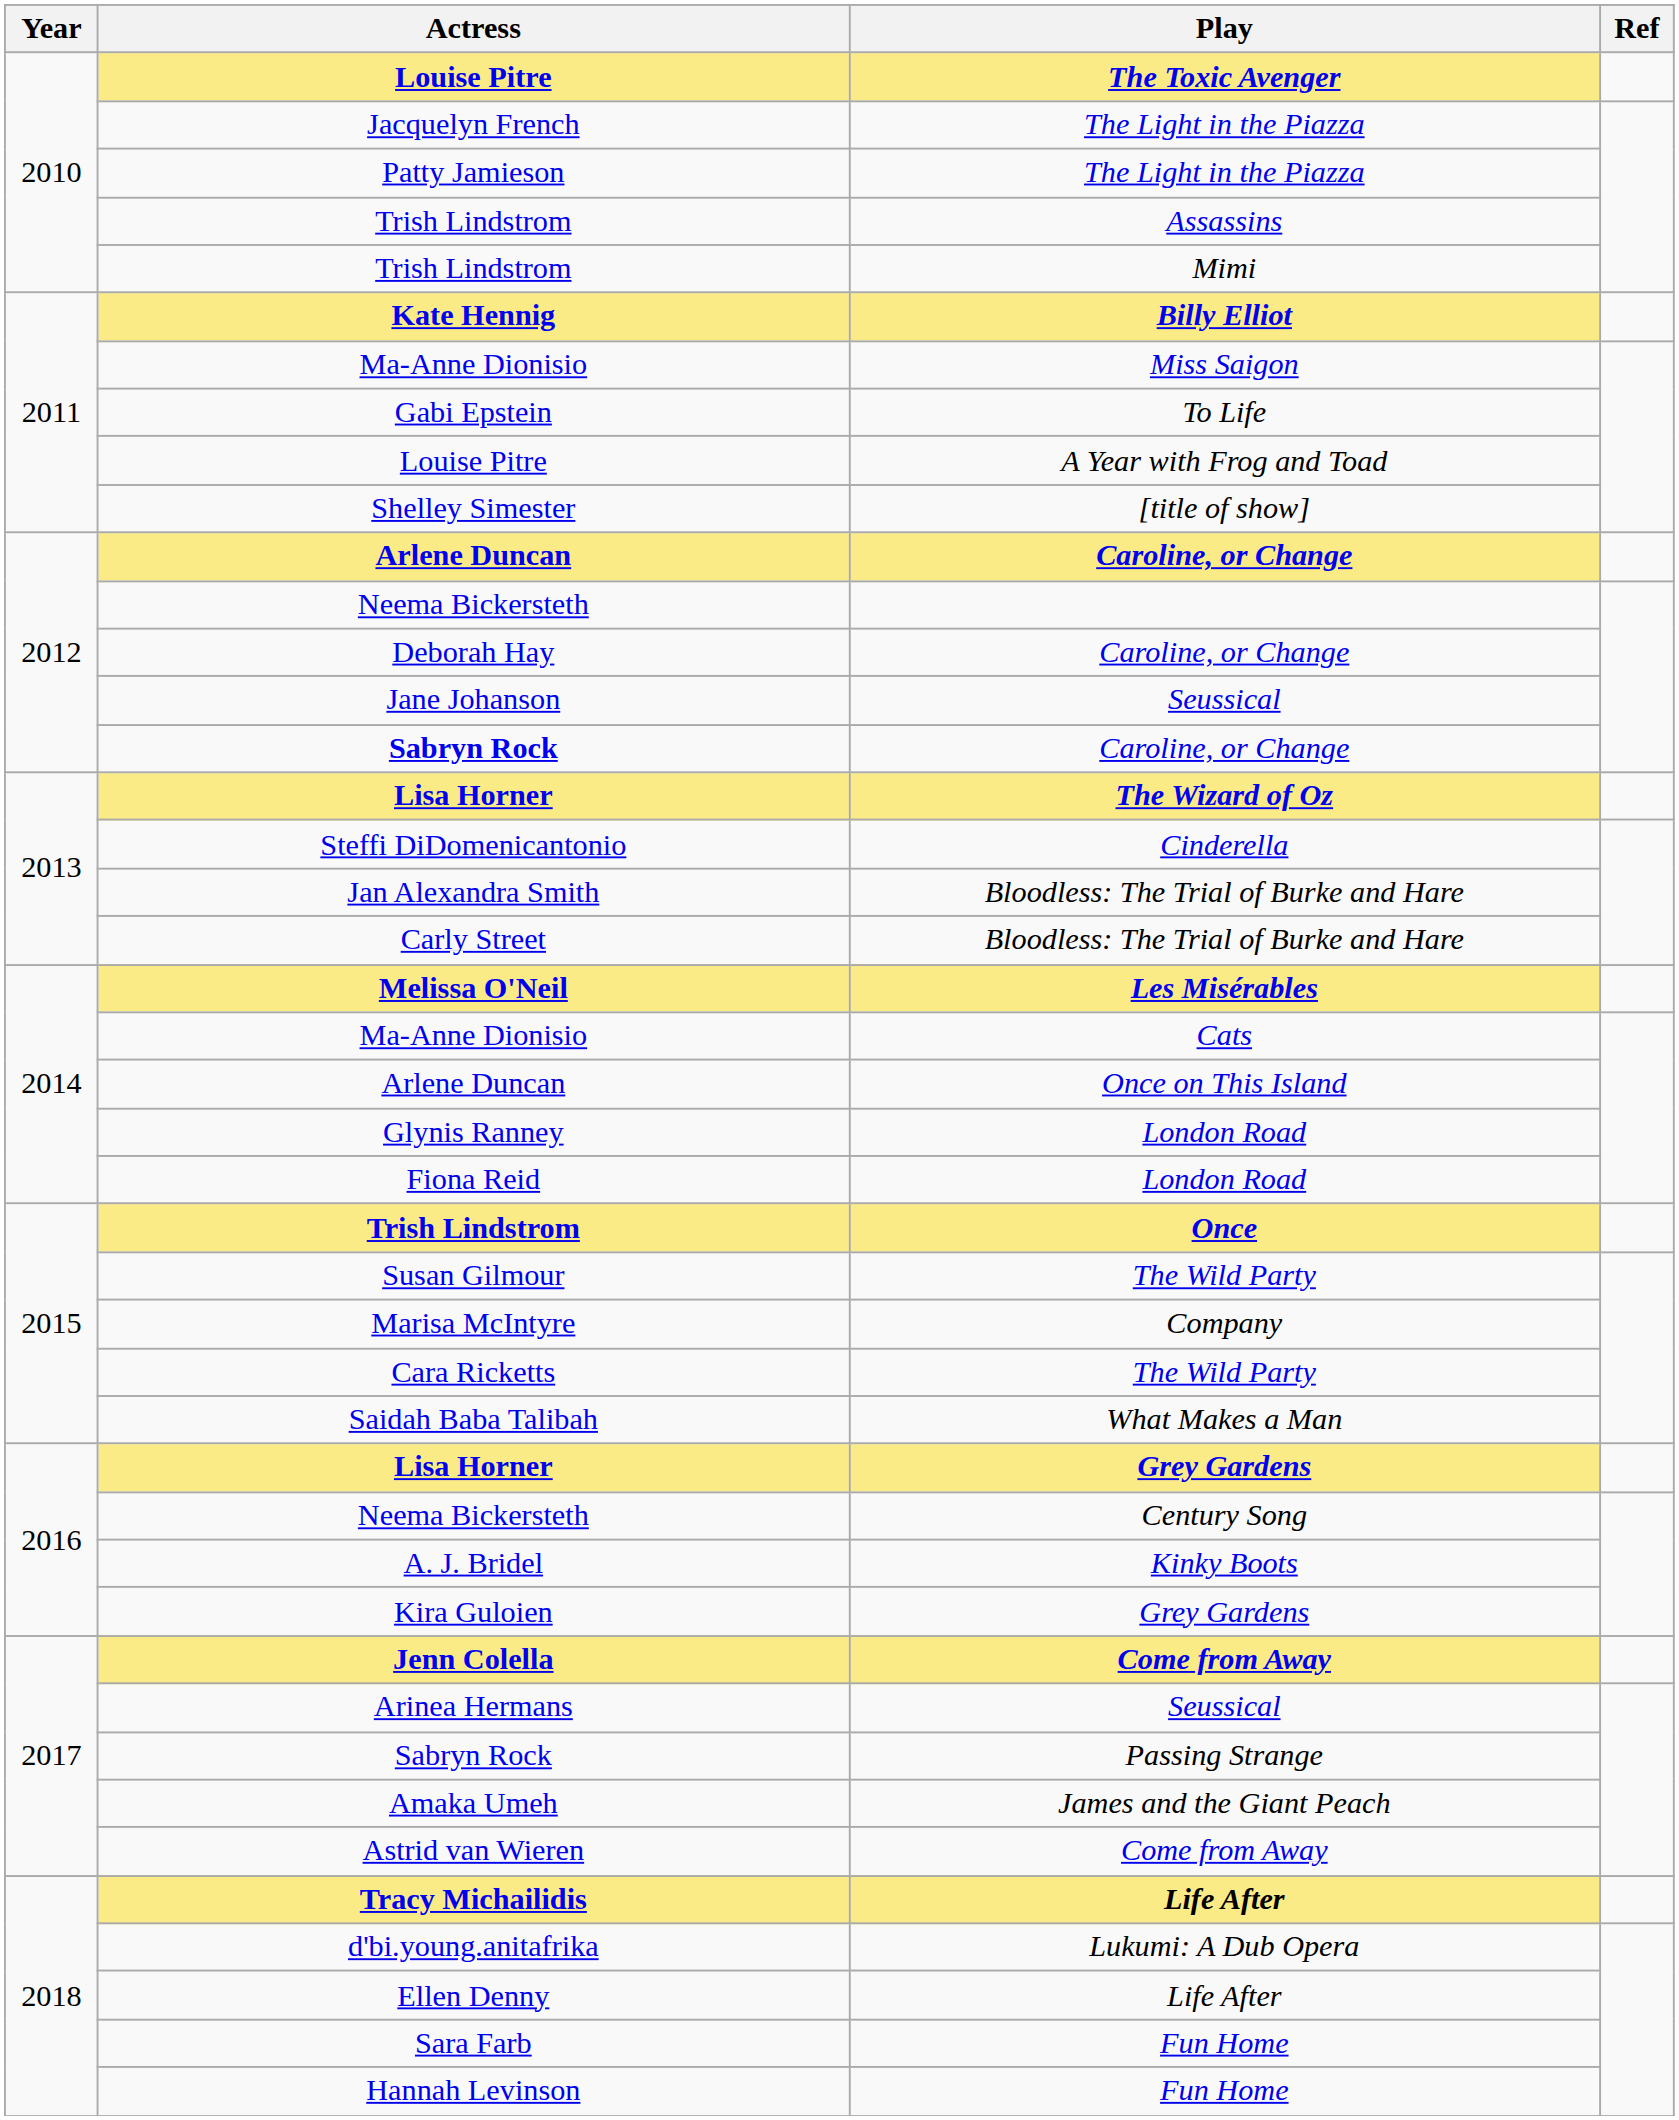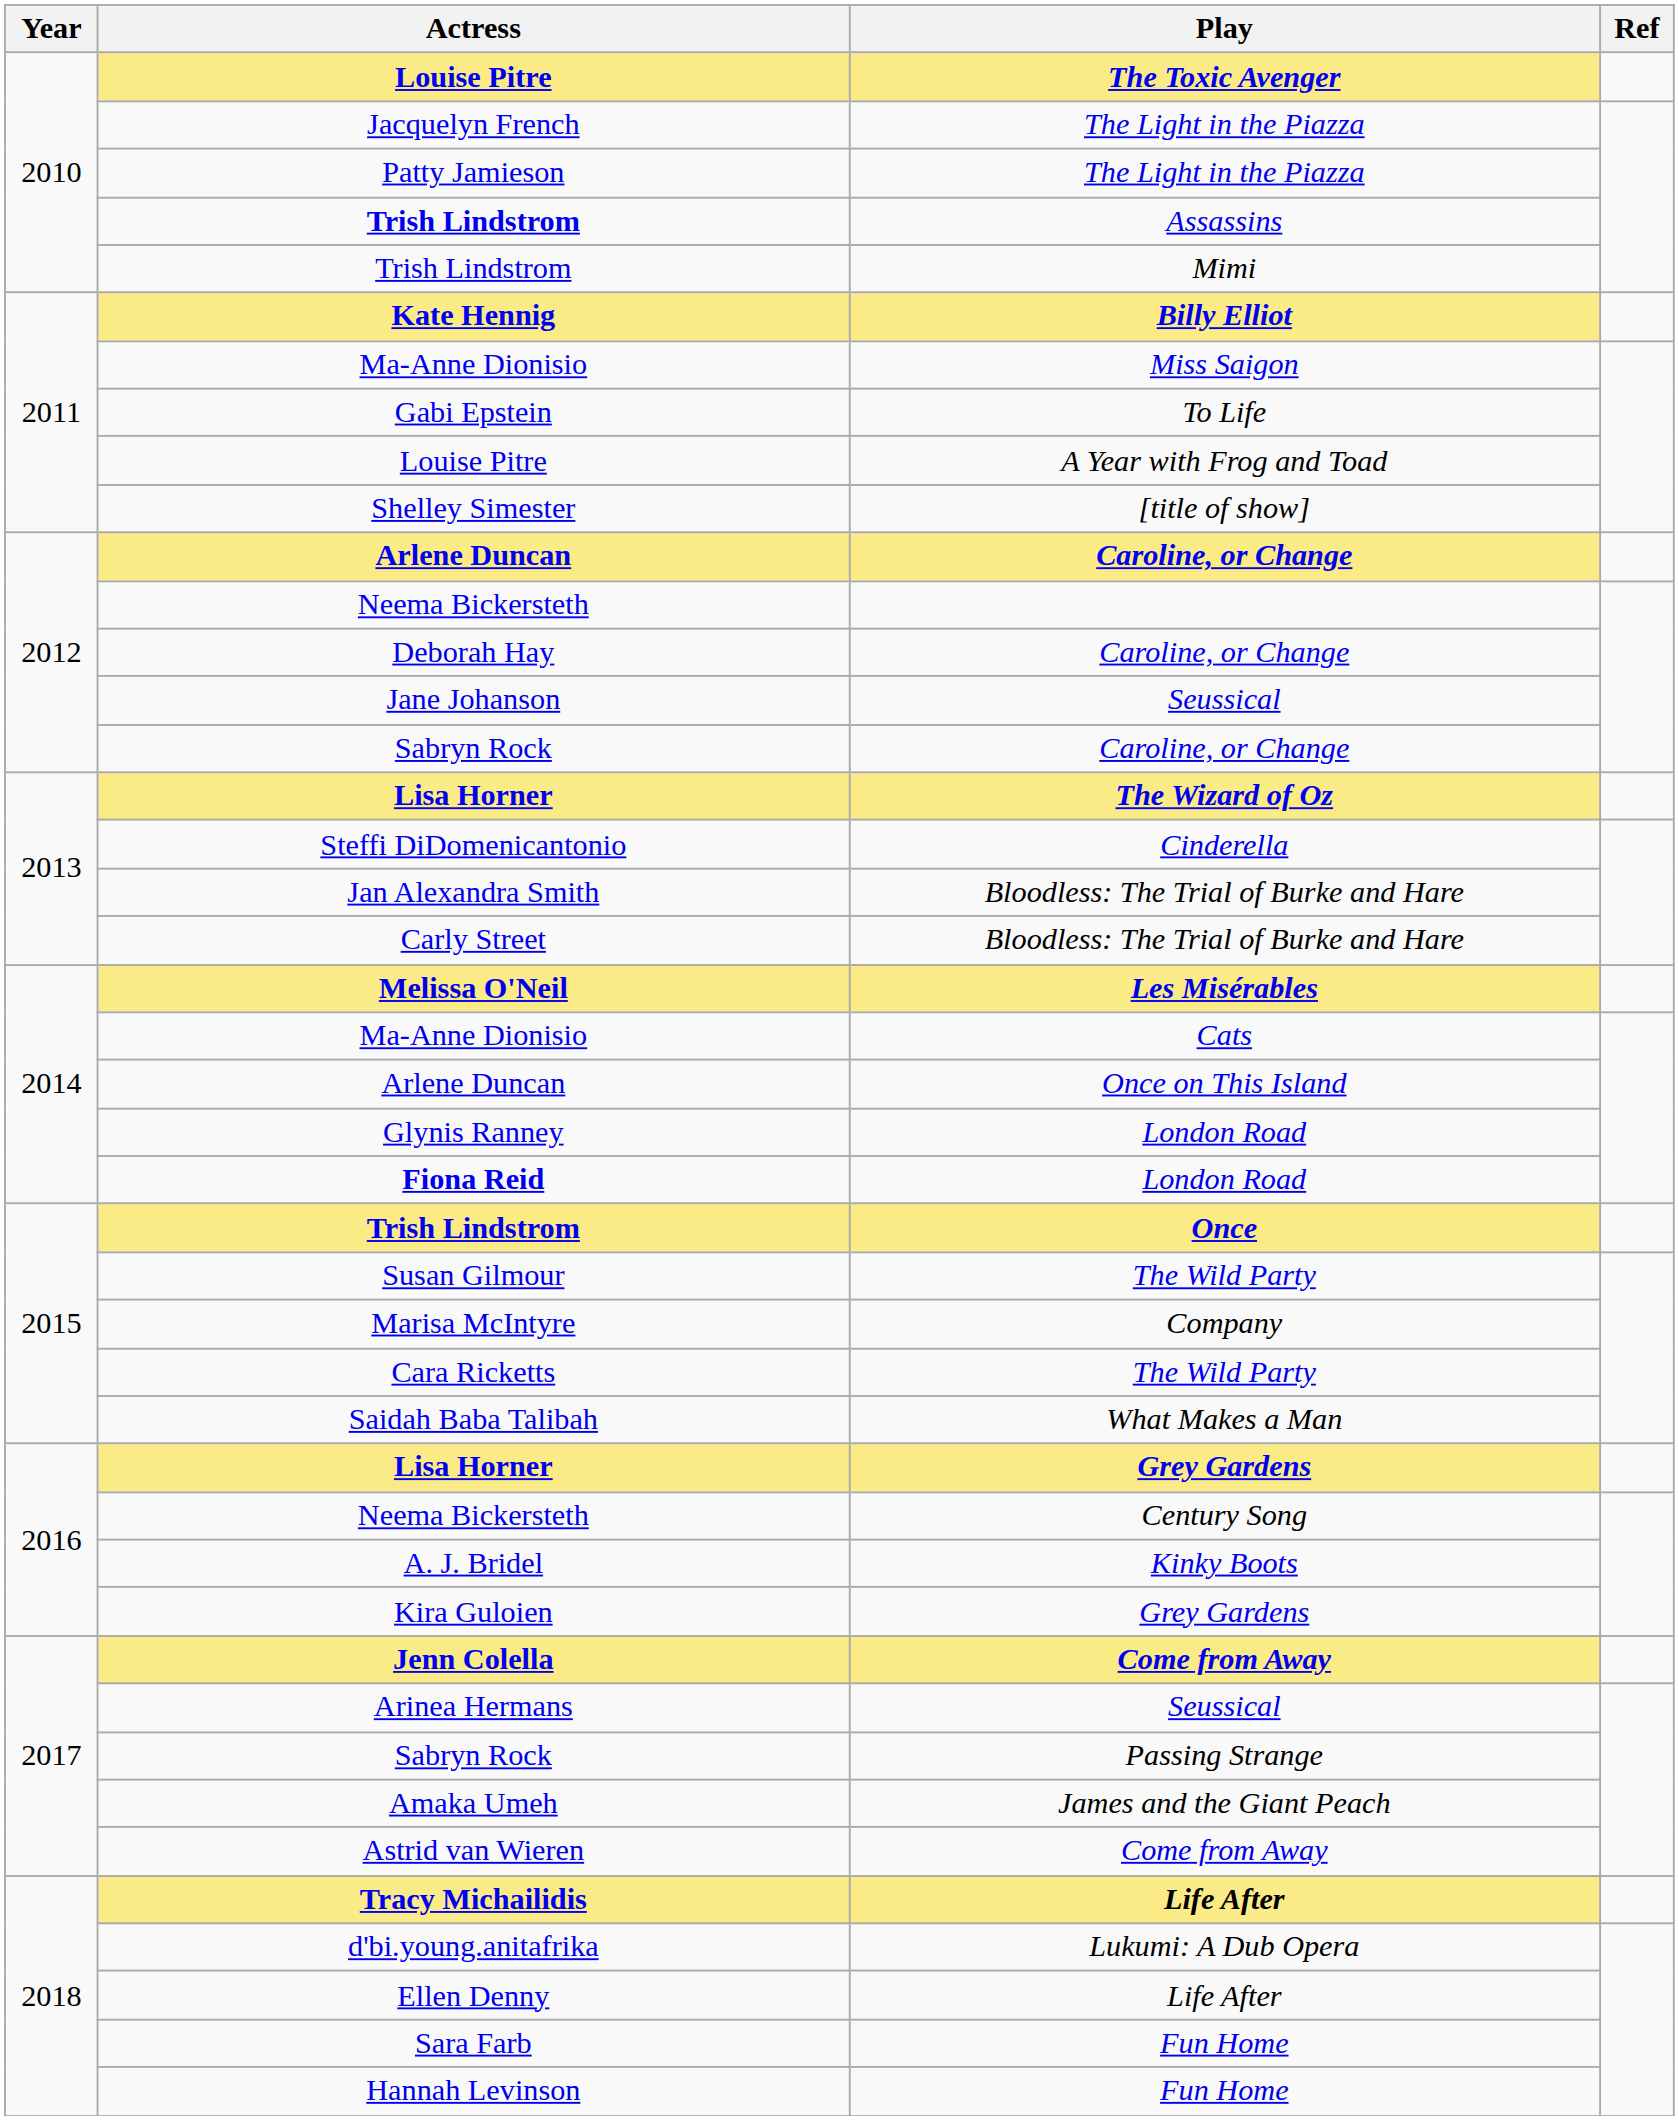(473, 220) normal -> (473, 220) bold
(473, 747) bold -> (473, 747) normal
(473, 1179) normal -> (473, 1179) bold
